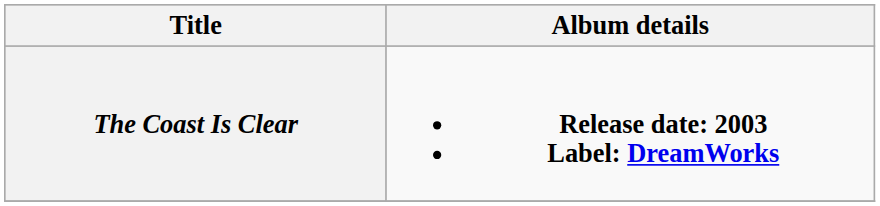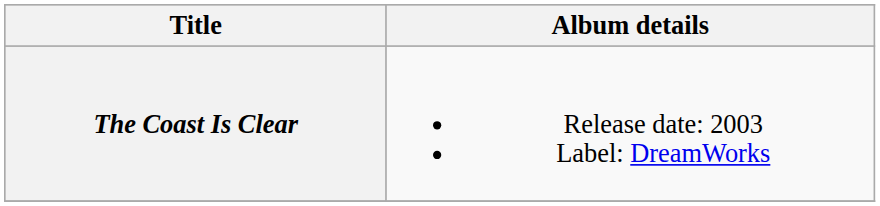(630, 139) bold -> (630, 139) normal
